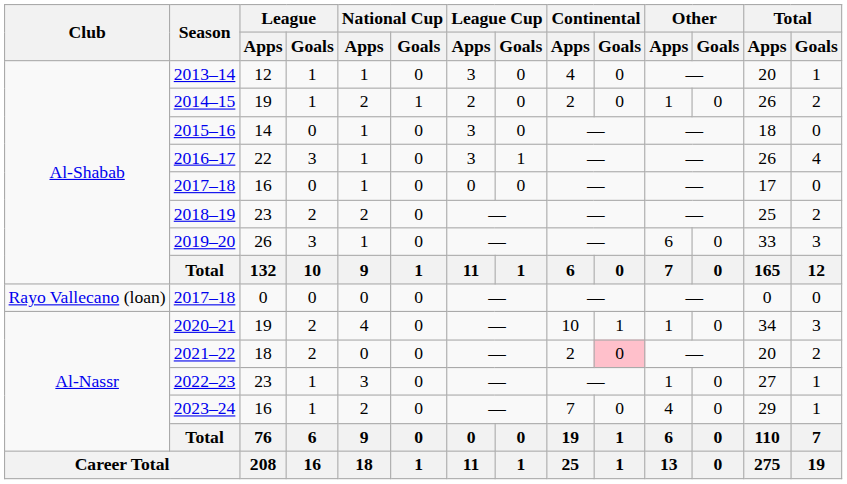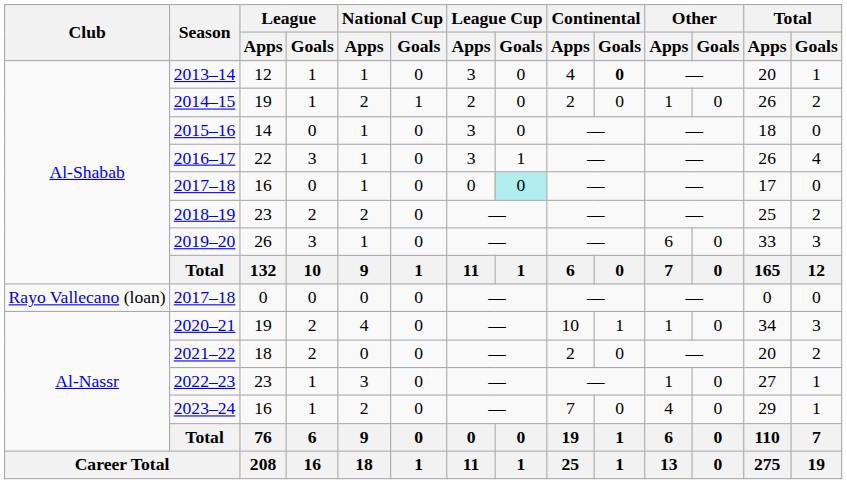(620, 74) normal -> (620, 74) bold
(521, 185) no background -> (521, 185) paleturquoise background
(620, 353) pink background -> (620, 353) no background
